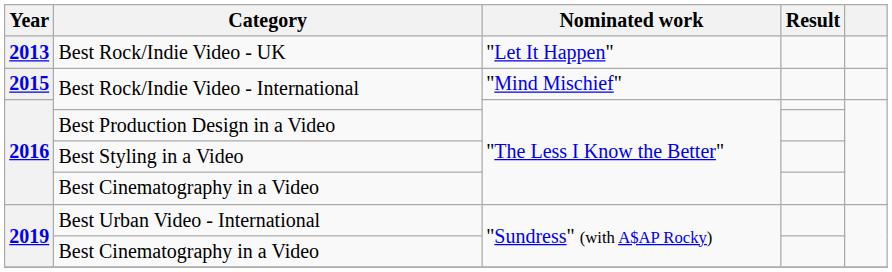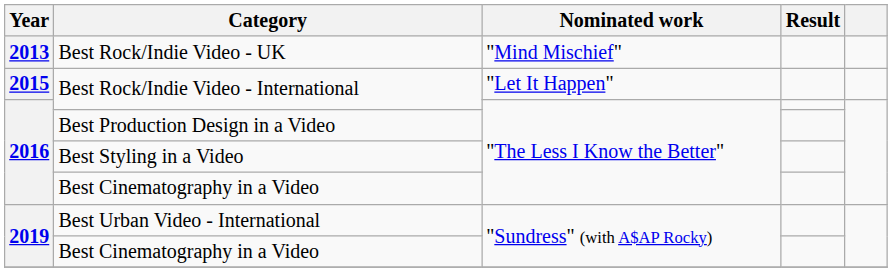(550, 52) "Let It Happen" -> (554, 52) "Mind Mischief"
(554, 83) "Mind Mischief" -> (550, 83) "Let It Happen"
